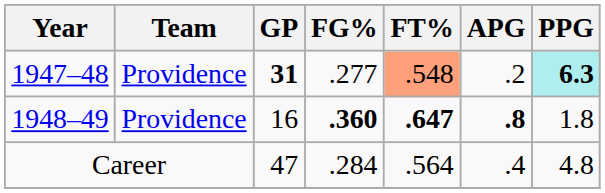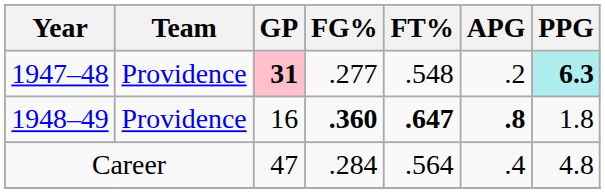(284, 73) no background -> (284, 73) pink background
(429, 73) lightsalmon background -> (429, 73) no background
